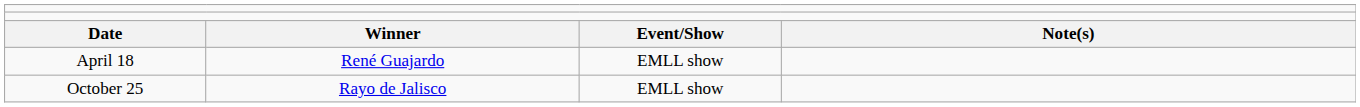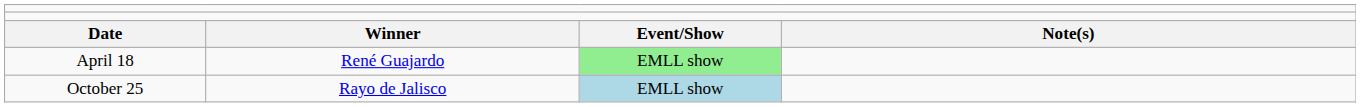(680, 61) no background -> (680, 61) lightgreen background
(680, 88) no background -> (680, 88) lightblue background
